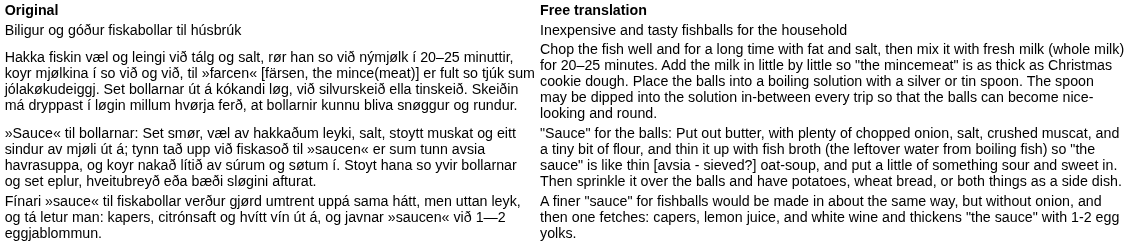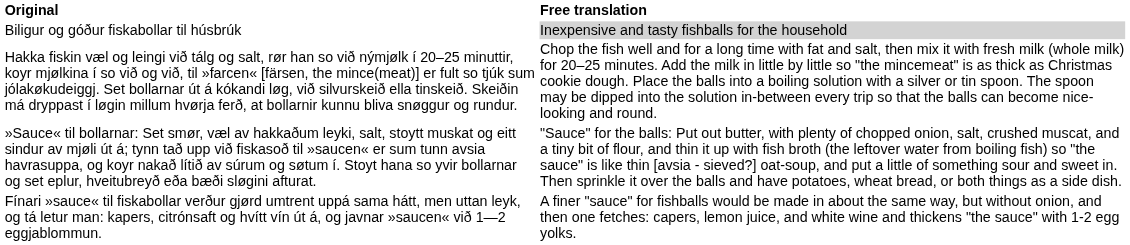(694, 30) no background -> (694, 30) lightgrey background
